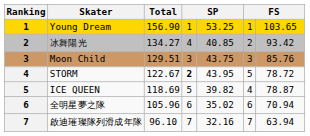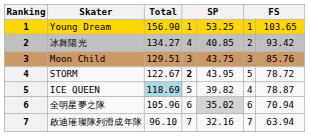(163, 89) no background -> (163, 89) lightblue background
(220, 105) no background -> (220, 105) lightgrey background
